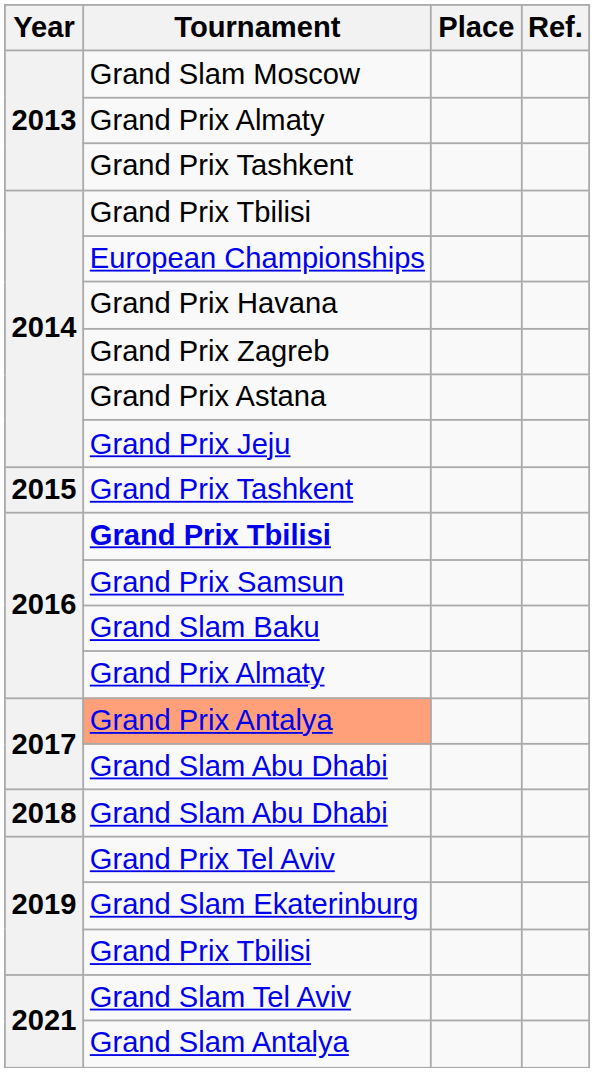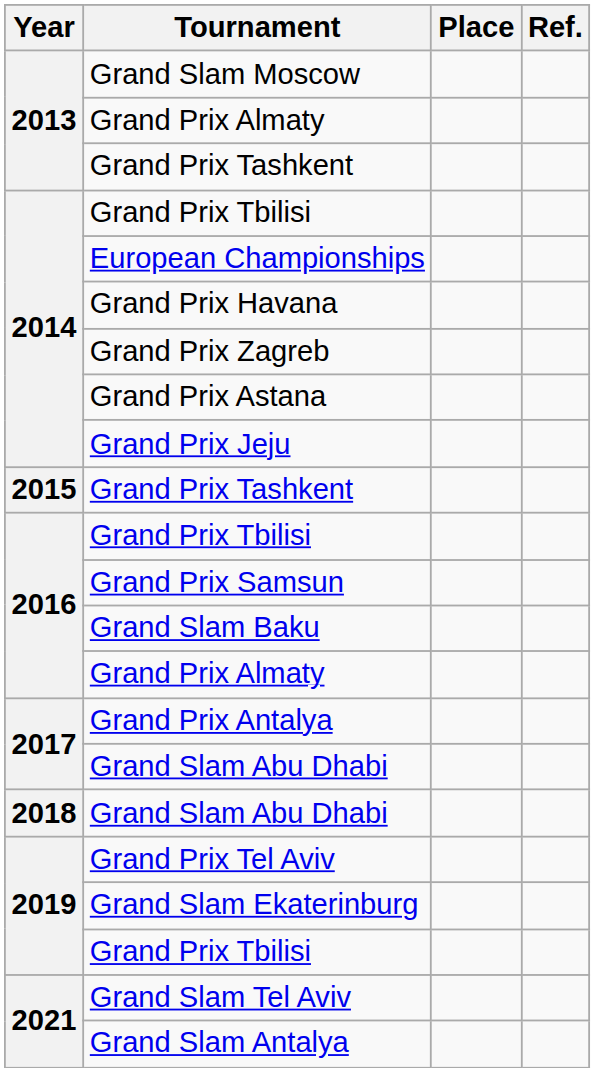(210, 535) bold -> (200, 535) normal
(211, 720) lightsalmon background -> (211, 720) no background
